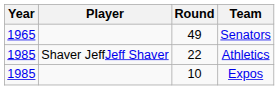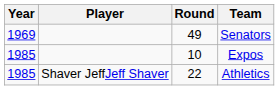(21, 34) 1965 -> (21, 34) 1969
rows swapped: (246, 54) <-> (246, 74)
